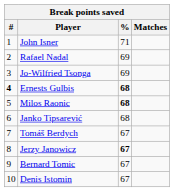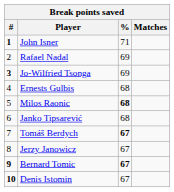(9, 42) normal -> (9, 42) bold
(9, 73) normal -> (9, 73) bold
(9, 88) bold -> (9, 88) normal
(125, 88) bold -> (125, 88) normal
(125, 134) normal -> (125, 134) bold
(125, 149) bold -> (125, 149) normal
(9, 164) normal -> (9, 164) bold
(125, 164) normal -> (125, 164) bold
(11, 179) normal -> (11, 179) bold
